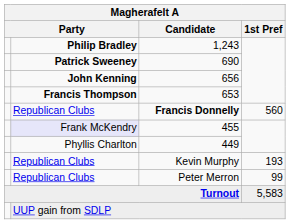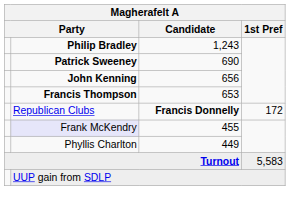(274, 111) 560 -> (274, 111) 172
- row: (207, 161)
- row: (209, 177)
